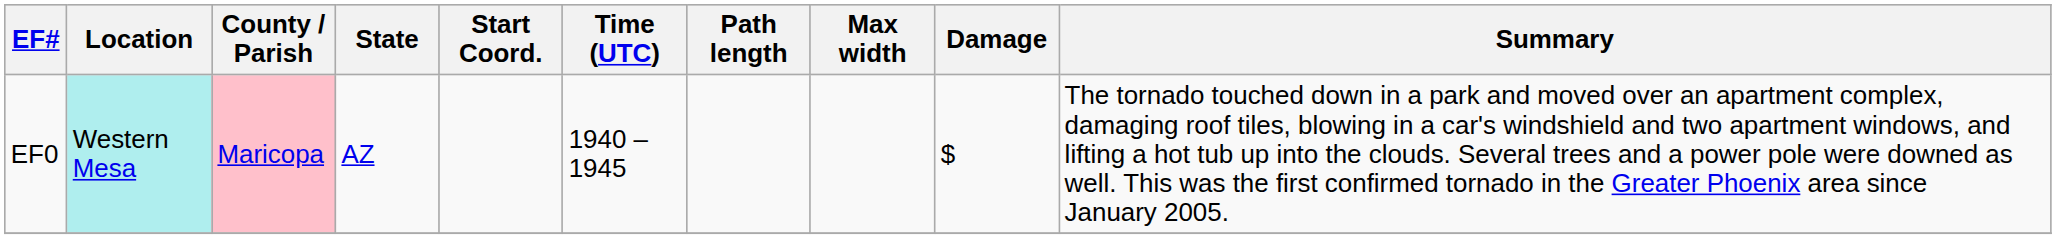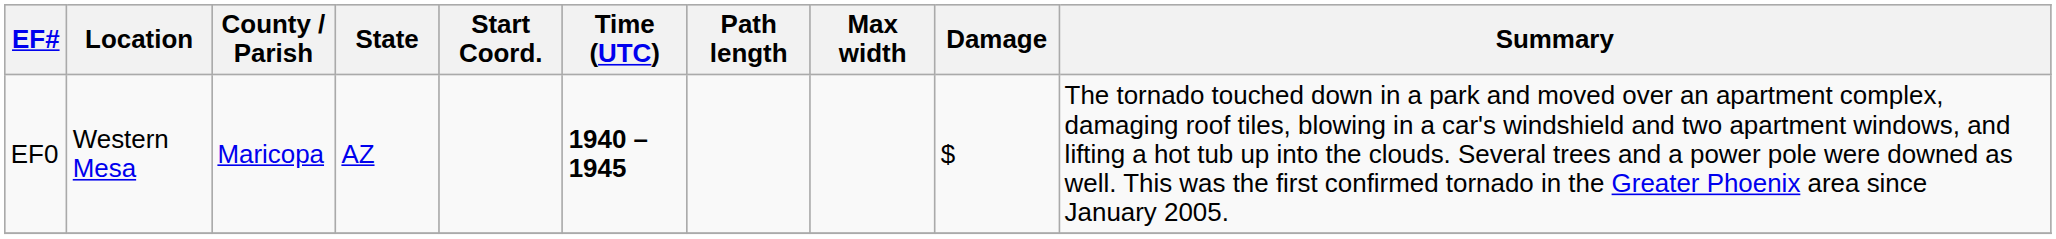(121, 153) paleturquoise background -> (121, 153) no background
(271, 153) pink background -> (271, 153) no background
(608, 153) normal -> (608, 153) bold
